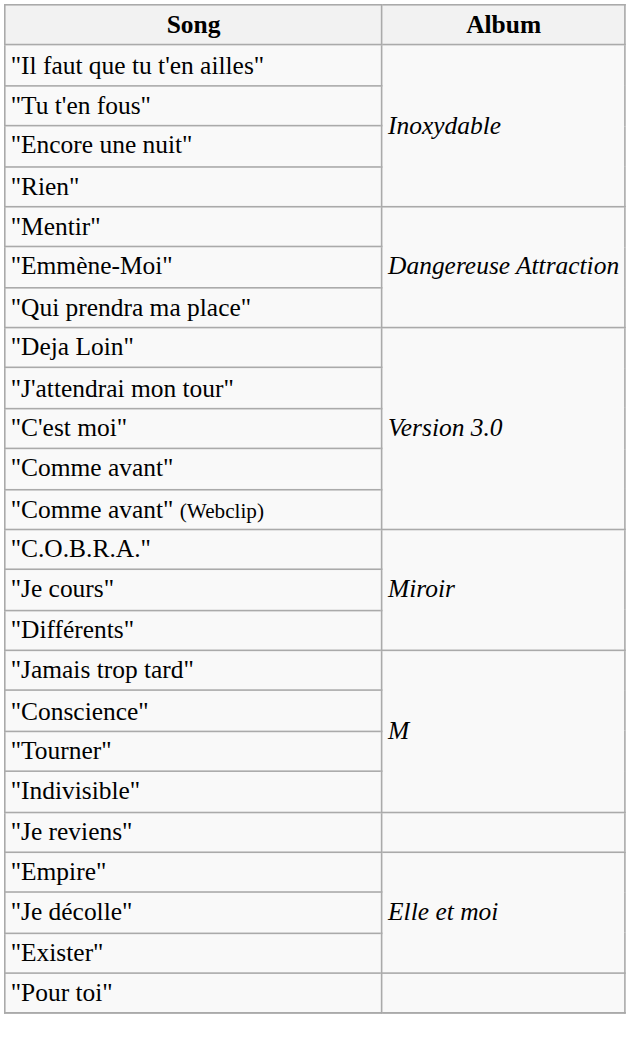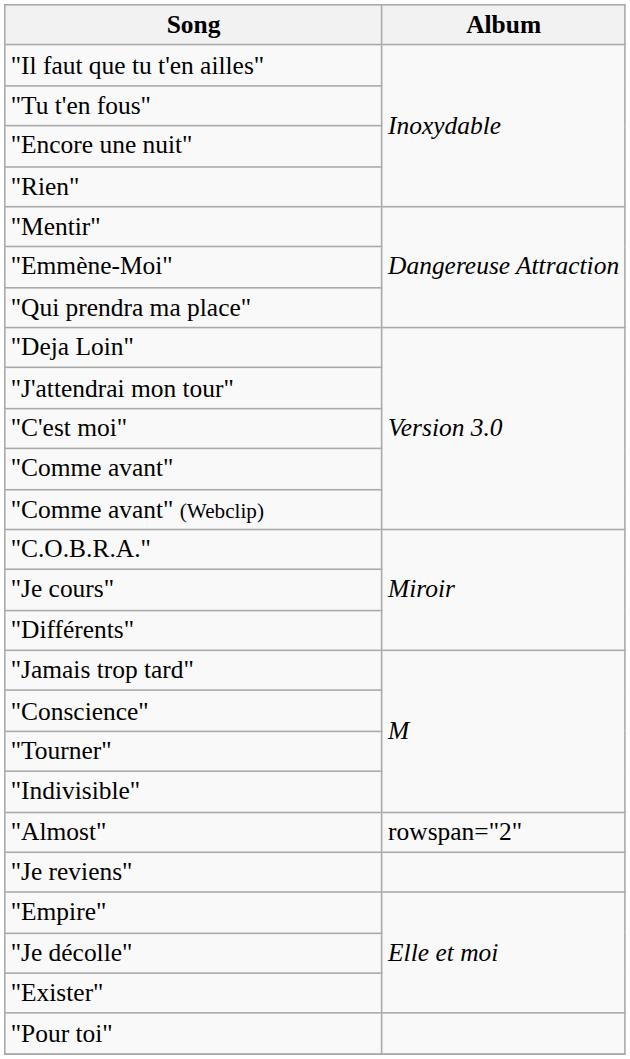+ row: (59, 831)
